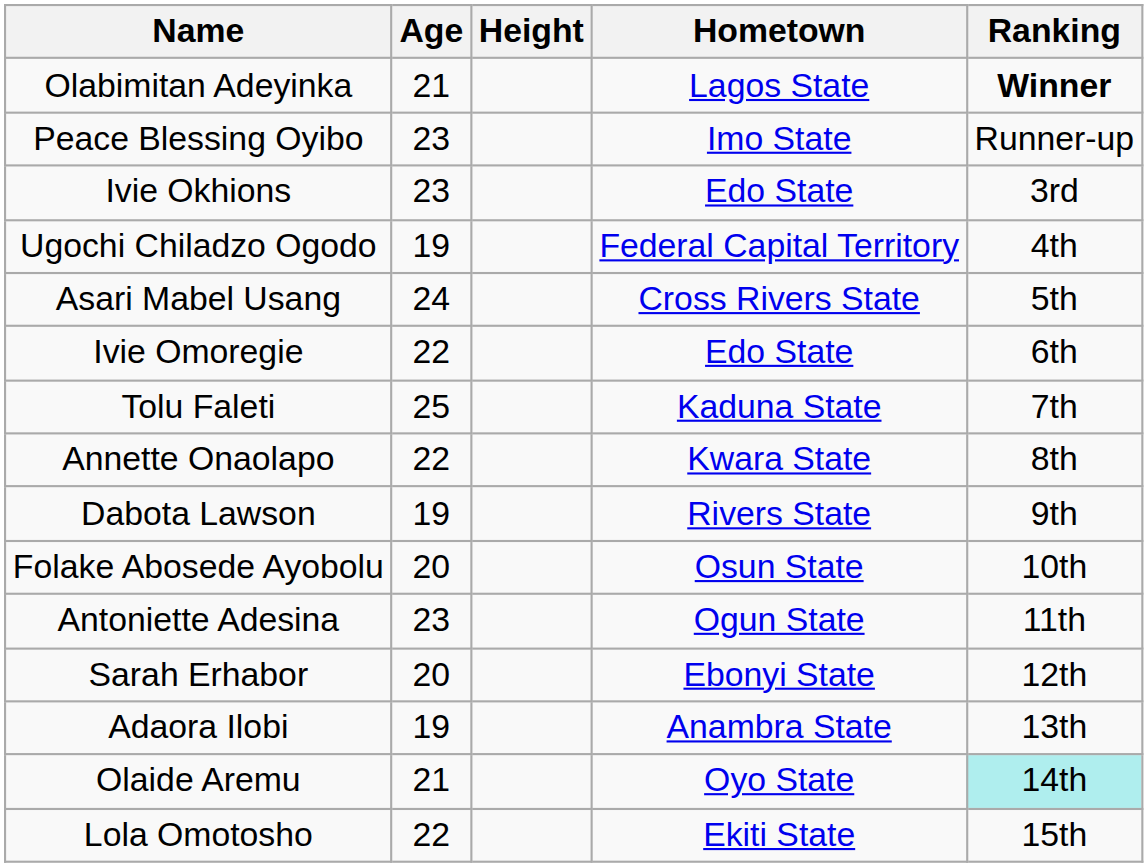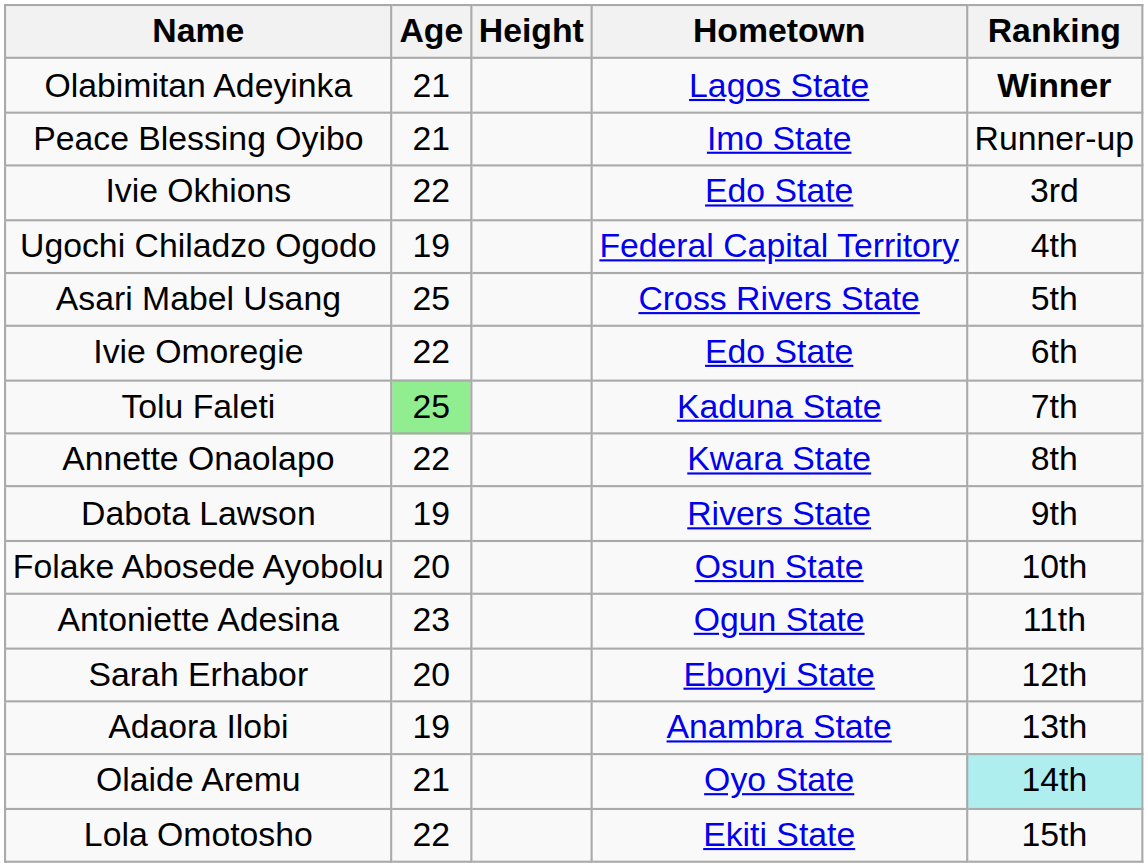(431, 138) 23 -> (431, 138) 21
(431, 191) 23 -> (431, 191) 22
(431, 298) 24 -> (431, 298) 25
(431, 406) no background -> (431, 406) lightgreen background
